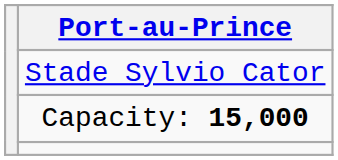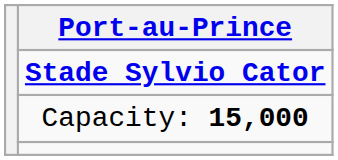(175, 73) normal -> (175, 73) bold
